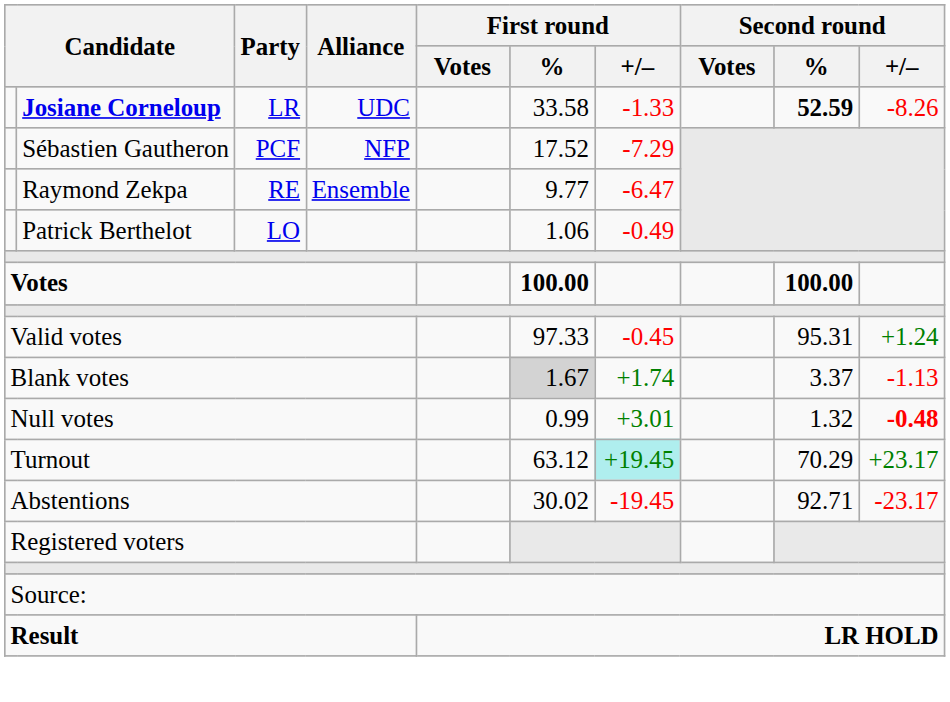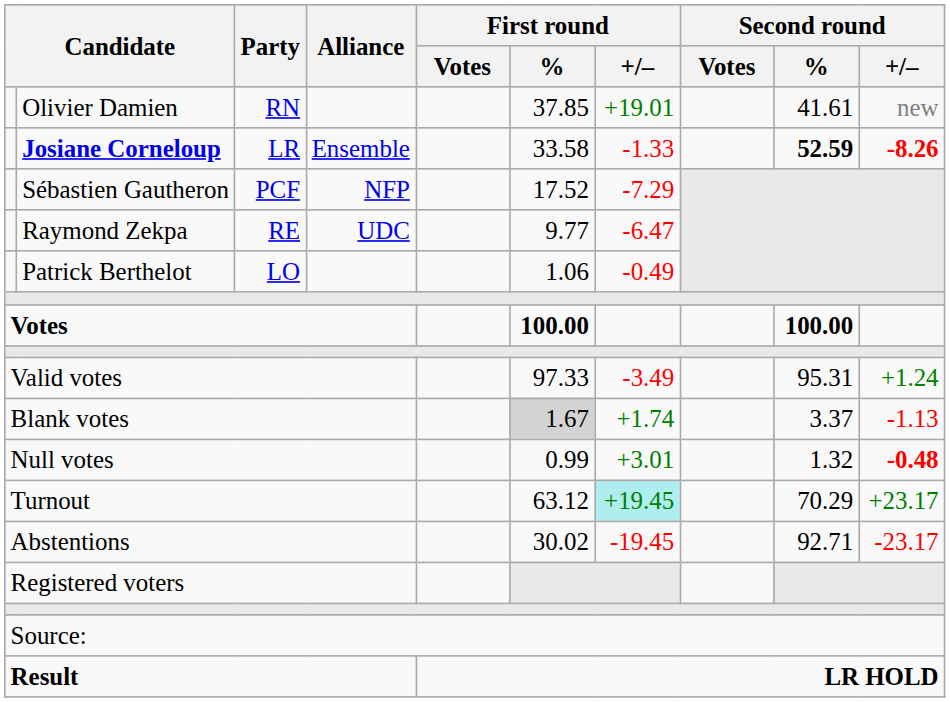+ row: (100, 107)
(384, 107) UDC -> (361, 148) Ensemble
(913, 107) normal -> (913, 148) bold
(361, 189) Ensemble -> (384, 230) UDC
(648, 336) -0.45 -> (648, 377) -3.49
